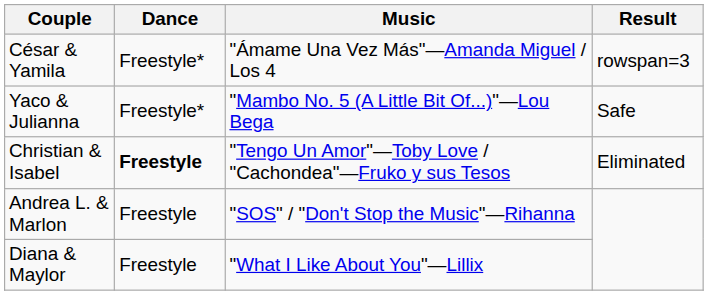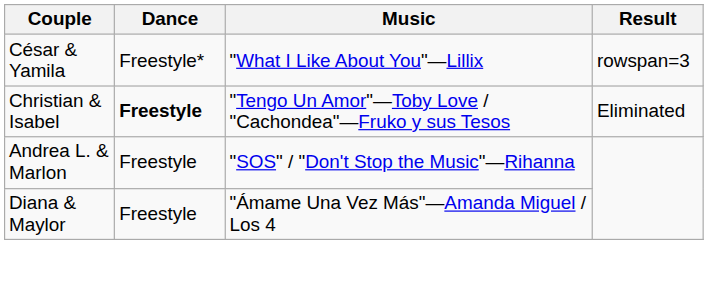(408, 60) "Ámame Una Vez Más"—Amanda Miguel / Los 4 -> (356, 60) "What I Like About You"—Lillix
- row: (44, 111)
(356, 264) "What I Like About You"—Lillix -> (408, 213) "Ámame Una Vez Más"—Amanda Miguel / Los 4
